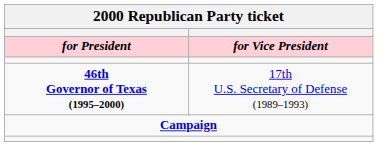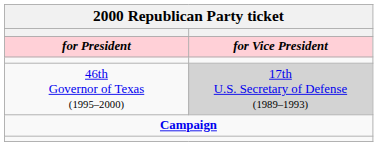(96, 89) bold -> (96, 89) normal
(280, 89) no background -> (280, 89) lightgrey background
